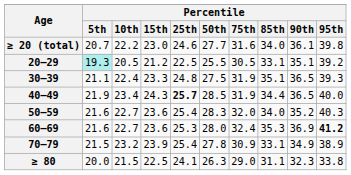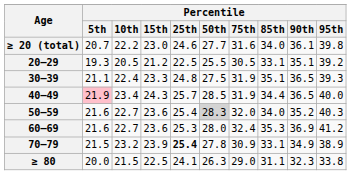(97, 62) paleturquoise background -> (97, 62) no background
(97, 95) no background -> (97, 95) pink background
(185, 95) bold -> (185, 95) normal
(214, 112) no background -> (214, 112) lightgrey background
(331, 128) bold -> (331, 128) normal
(185, 145) normal -> (185, 145) bold
